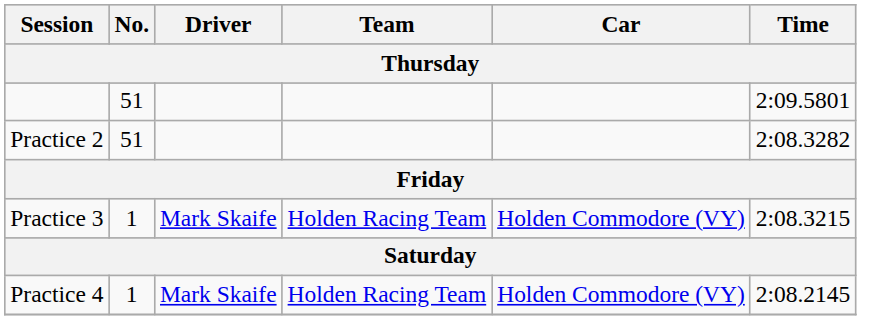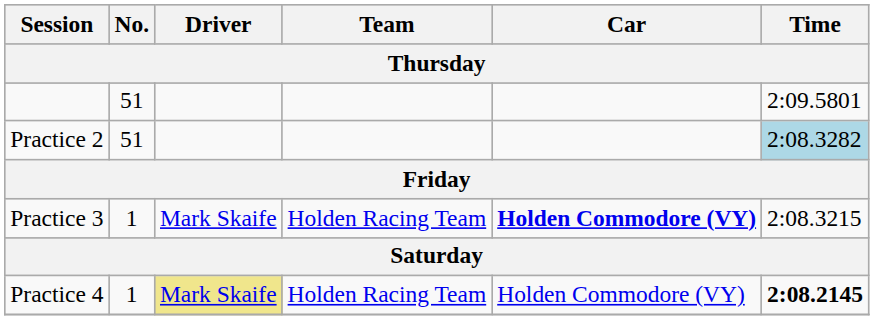(803, 140) no background -> (814, 140) lightblue background
(621, 217) normal -> (627, 217) bold
(218, 295) no background -> (218, 295) khaki background
(803, 295) normal -> (815, 295) bold
